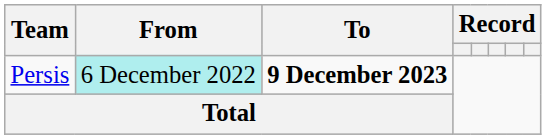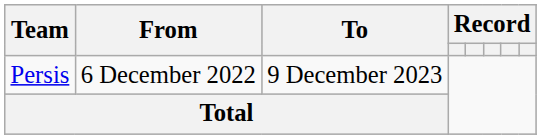(168, 74) paleturquoise background -> (168, 74) no background
(357, 74) bold -> (355, 74) normal
